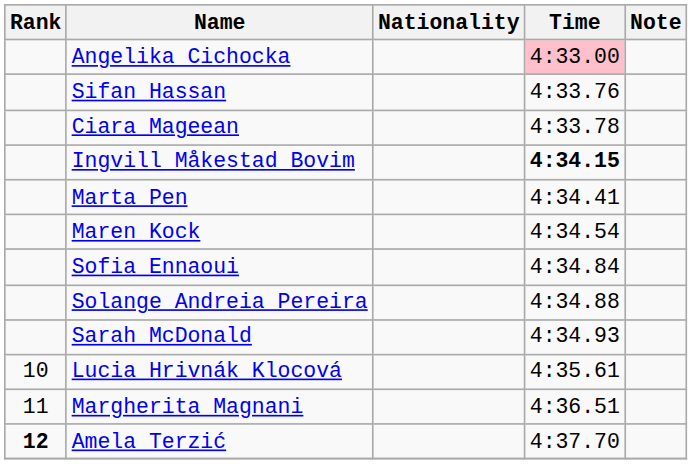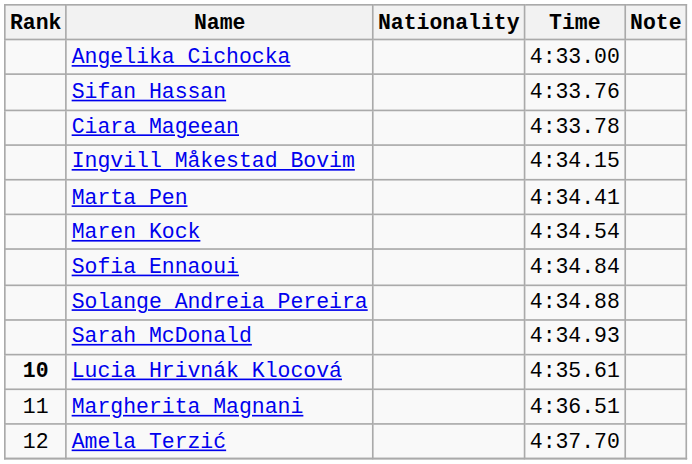(575, 57) pink background -> (575, 57) no background
(575, 162) bold -> (575, 162) normal
(36, 372) normal -> (36, 372) bold
(36, 442) bold -> (36, 442) normal
